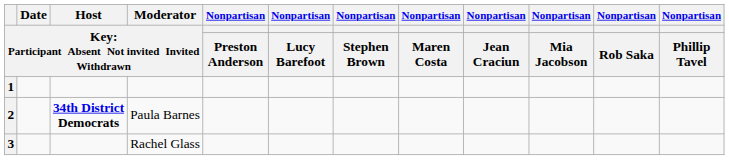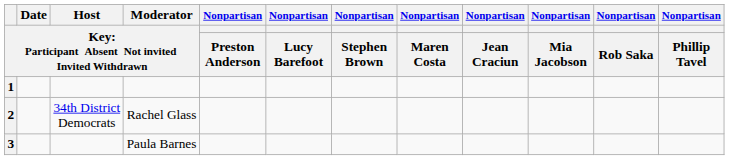(88, 115) bold -> (87, 115) normal
(165, 115) Paula Barnes -> (162, 115) Rachel Glass
(165, 144) Rachel Glass -> (162, 144) Paula Barnes
